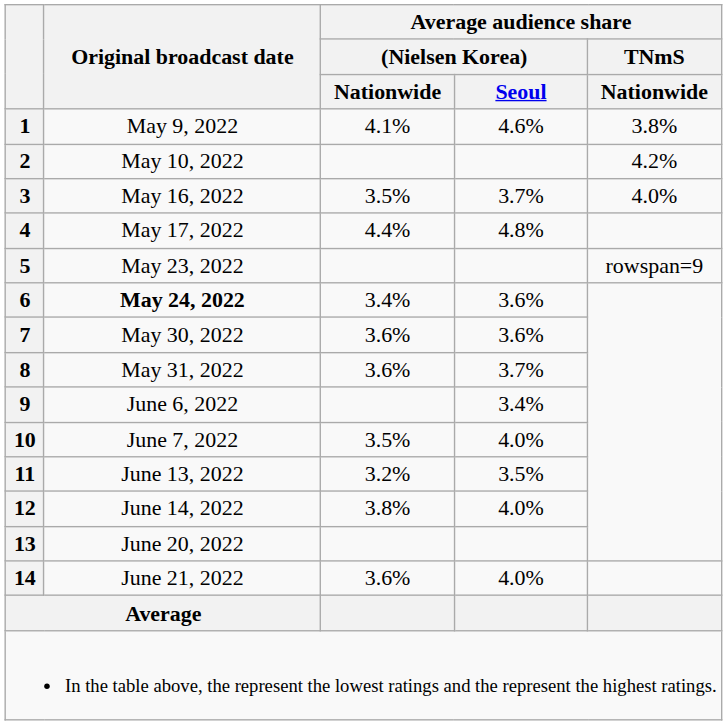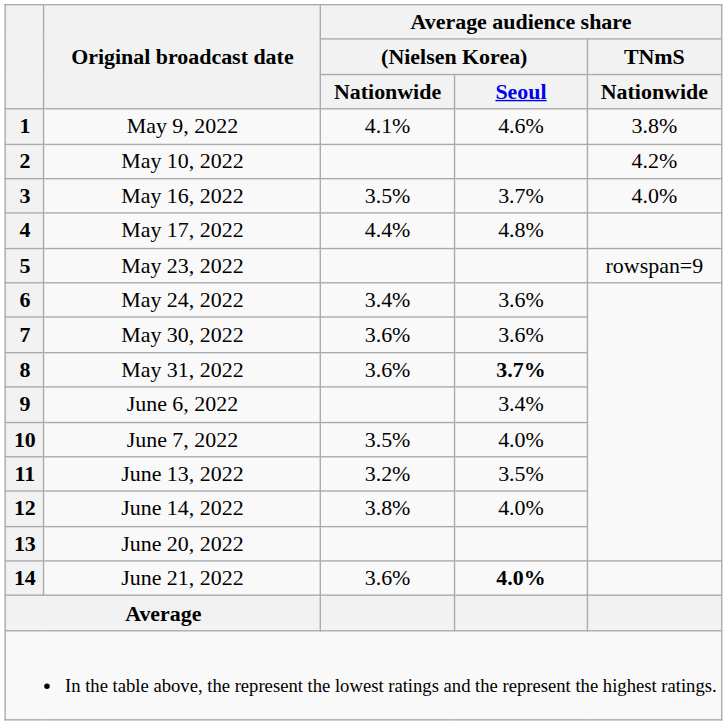(182, 299) bold -> (182, 299) normal
(521, 369) normal -> (521, 369) bold
(521, 578) normal -> (521, 578) bold
